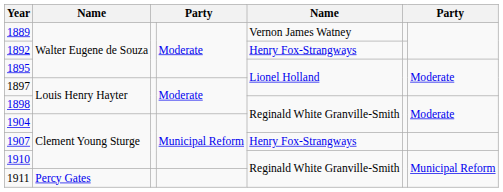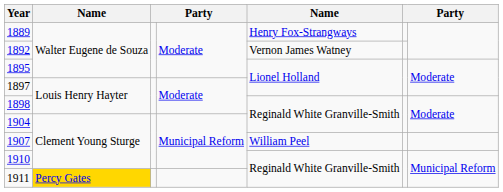(300, 31) Vernon James Watney -> (303, 31) Henry Fox-Strangways
(303, 50) Henry Fox-Strangways -> (300, 50) Vernon James Watney
(303, 141) Henry Fox-Strangways -> (279, 141) William Peel
(63, 178) no background -> (63, 178) gold background
